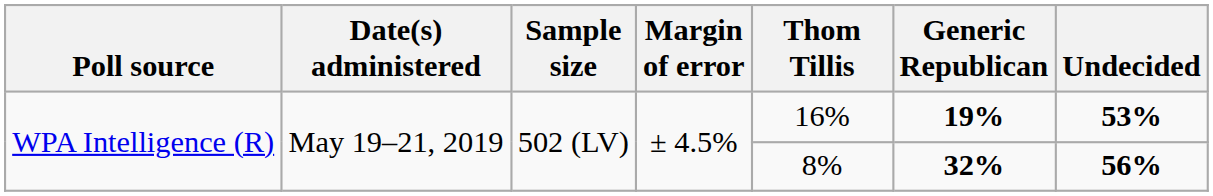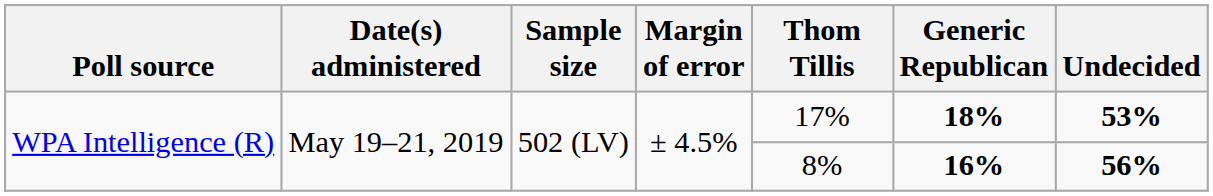(822, 115) 16% -> (822, 115) 17%
(974, 115) 19% -> (974, 115) 18%
(974, 166) 32% -> (974, 166) 16%
